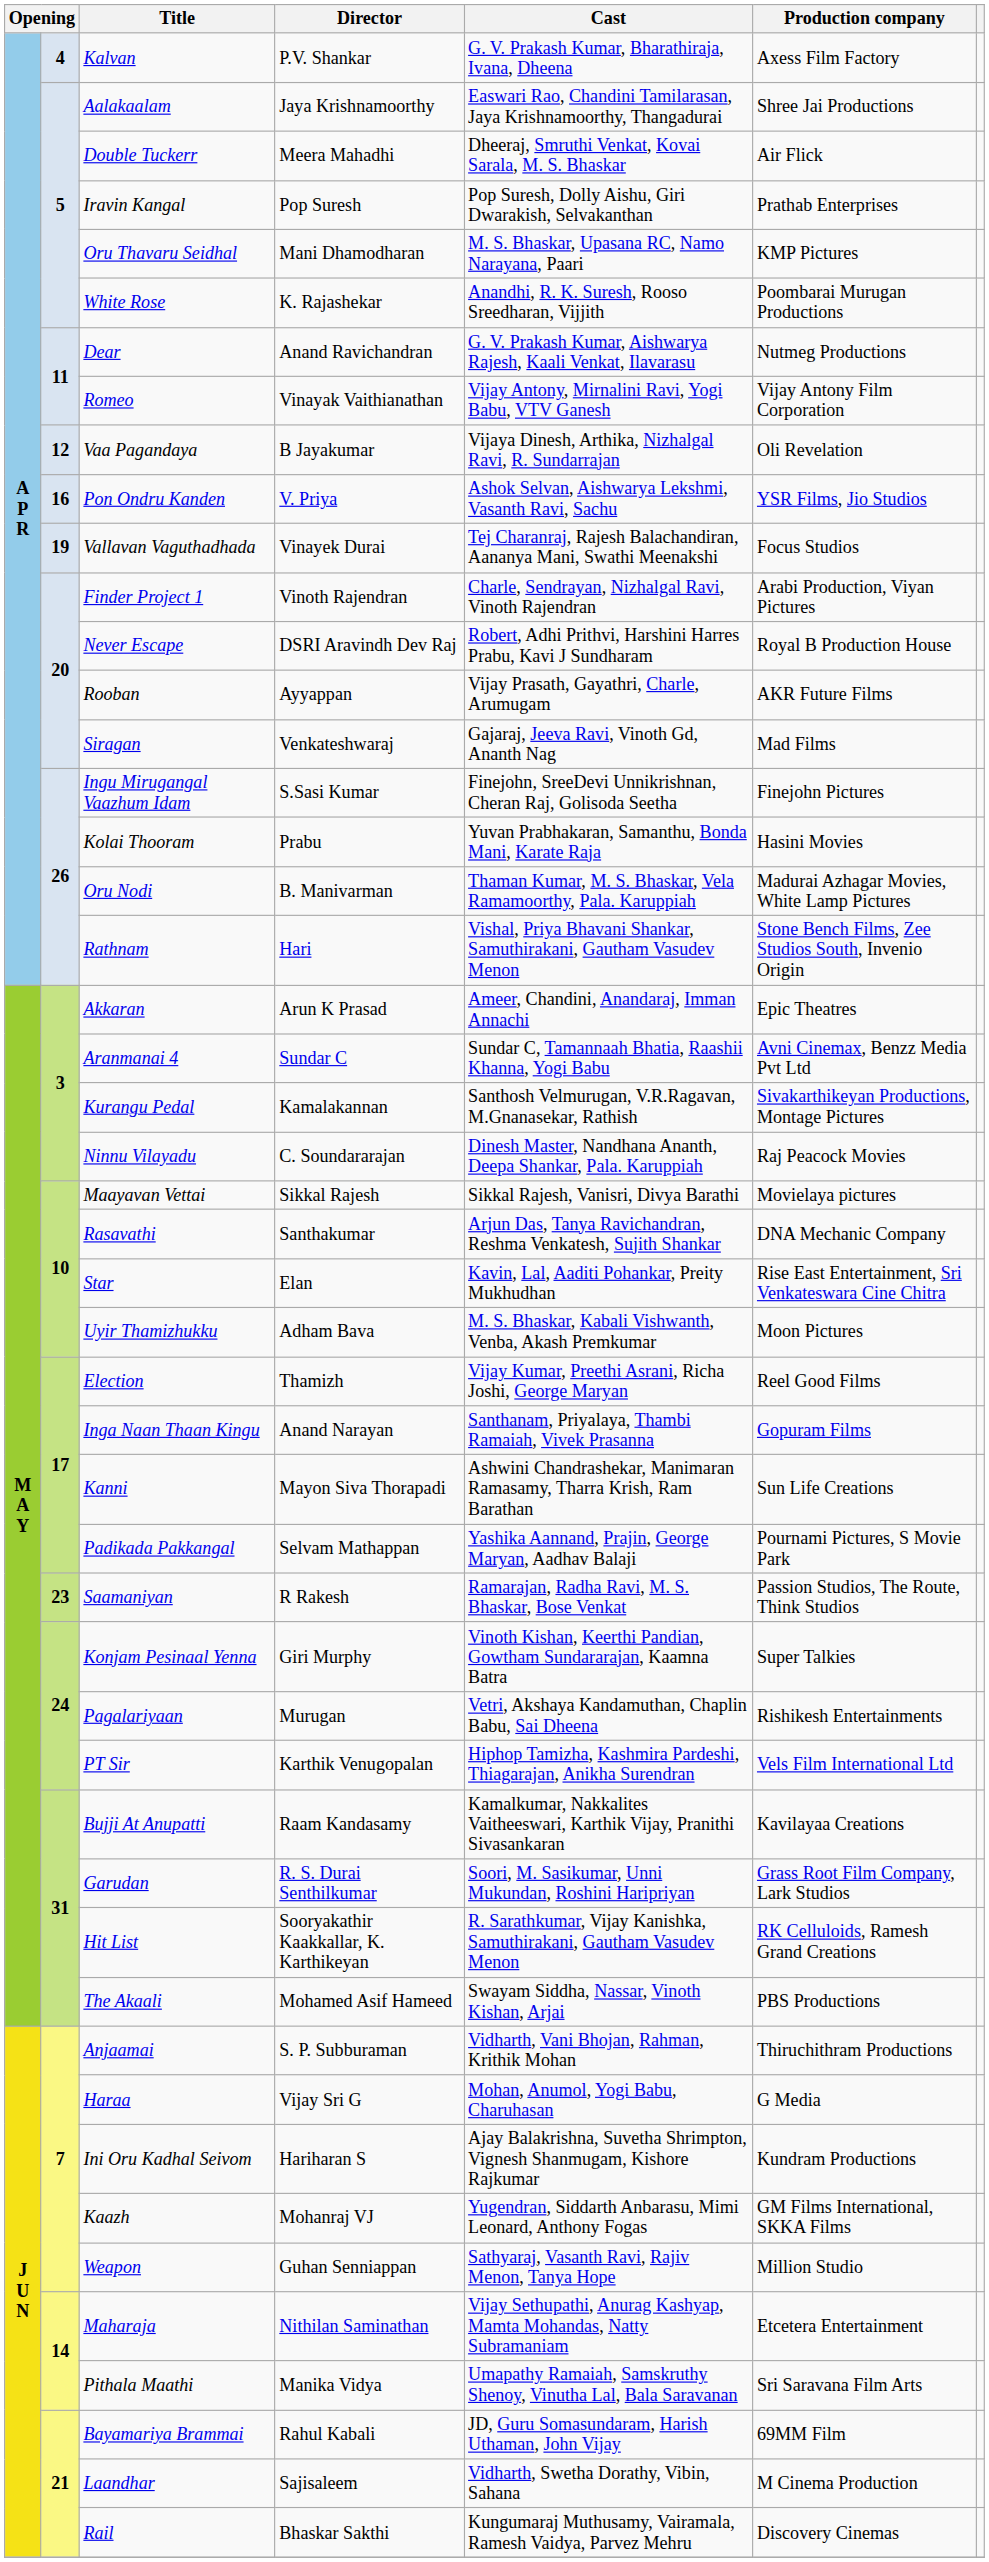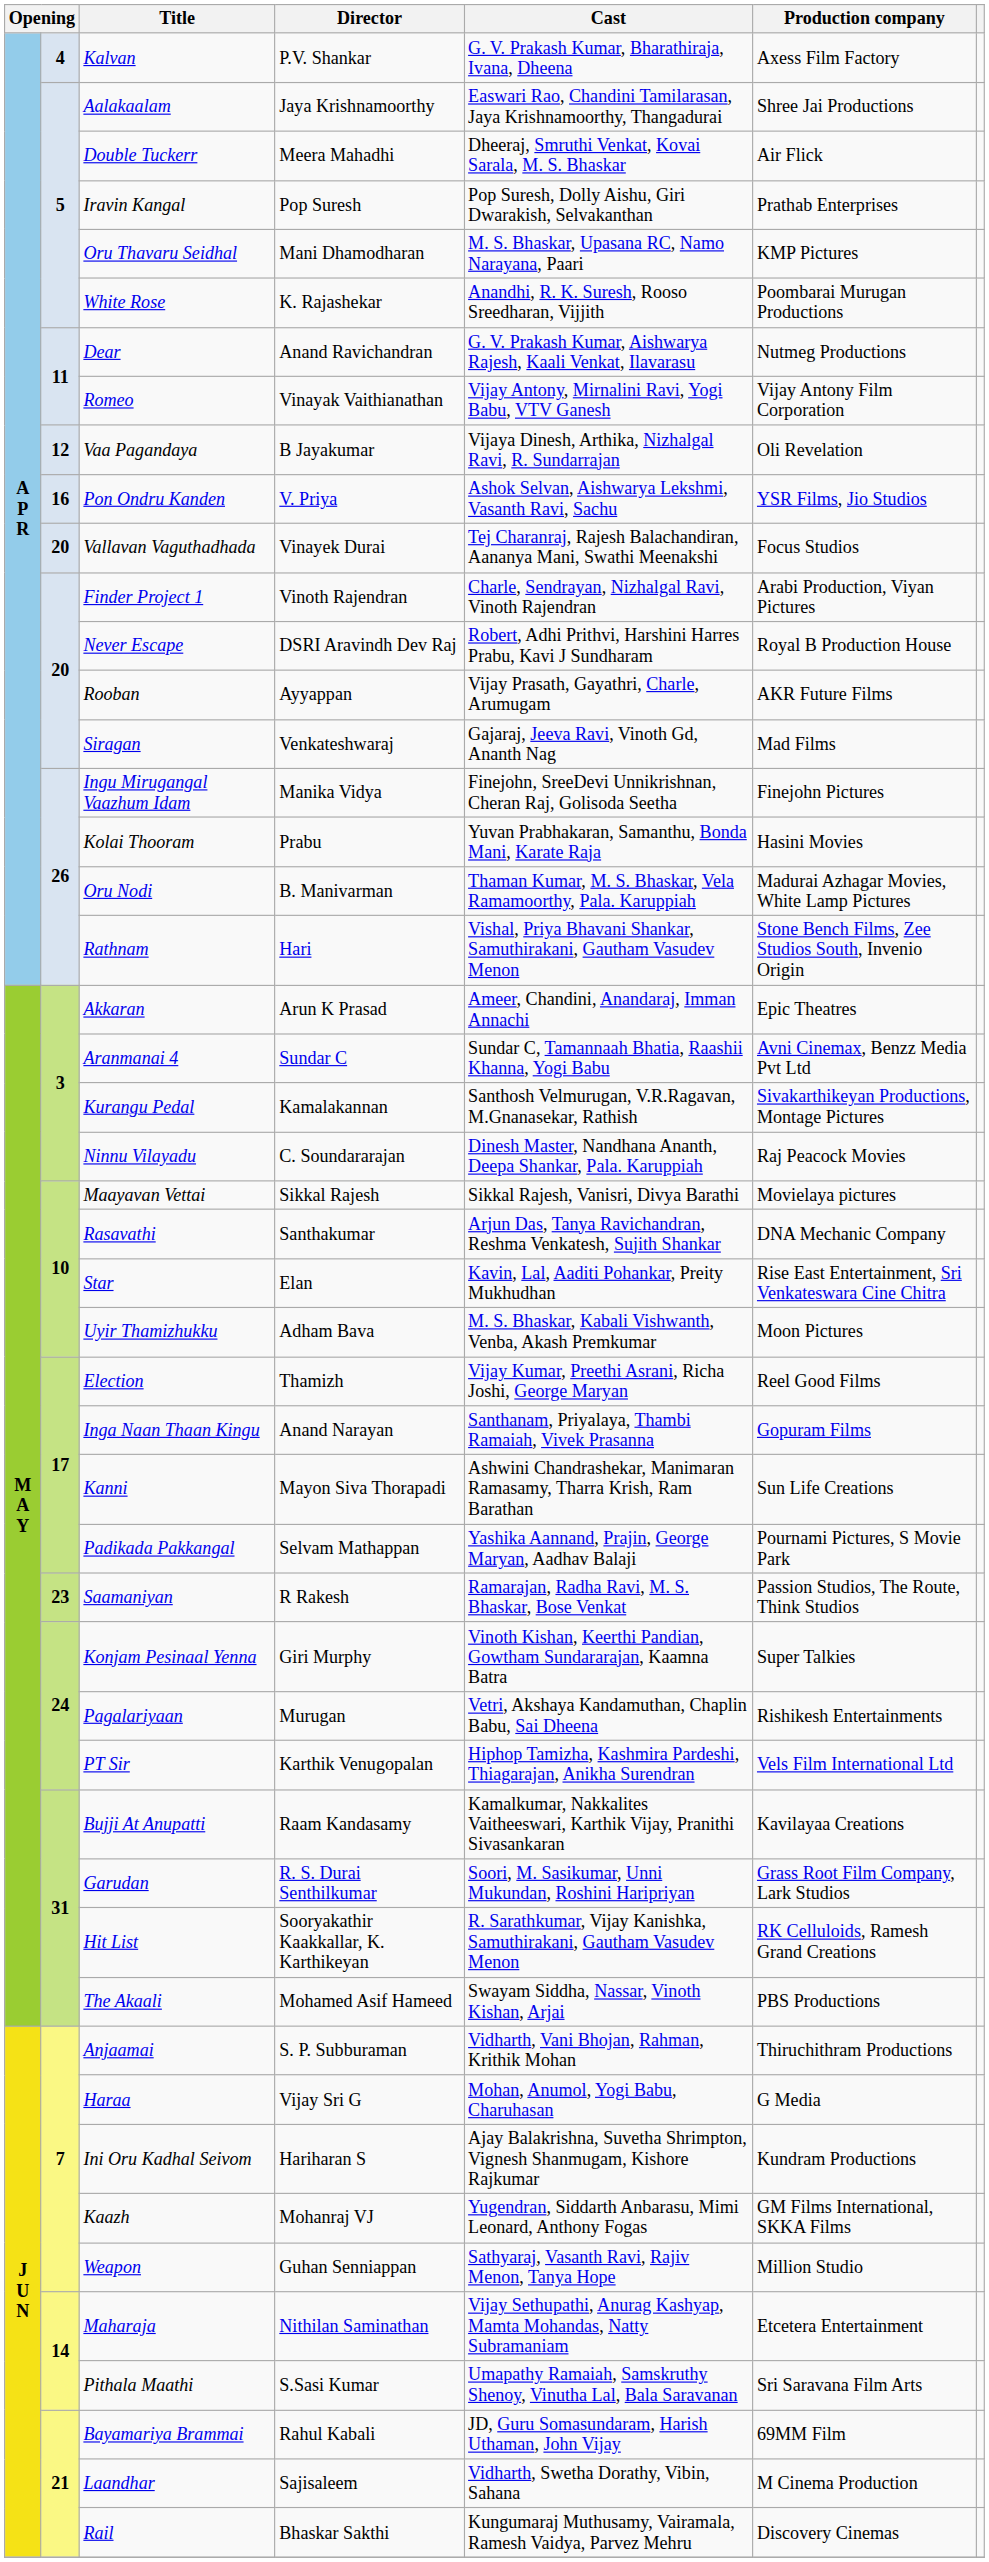(60, 547) 19 -> (60, 547) 20
(329, 792) S.Sasi Kumar -> (331, 792) Manika Vidya
(331, 2385) Manika Vidya -> (329, 2385) S.Sasi Kumar
